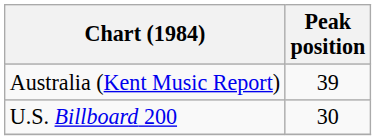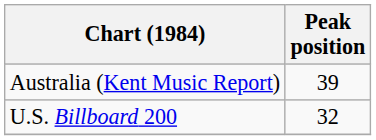(328, 116) 30 -> (328, 116) 32
